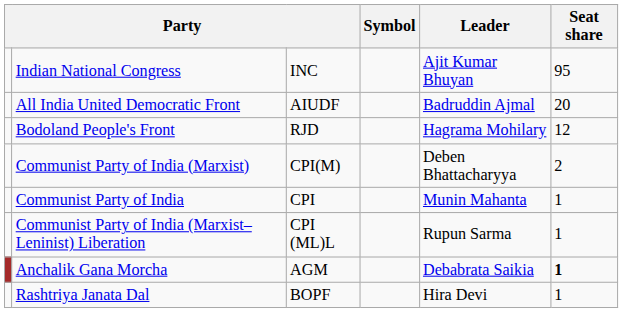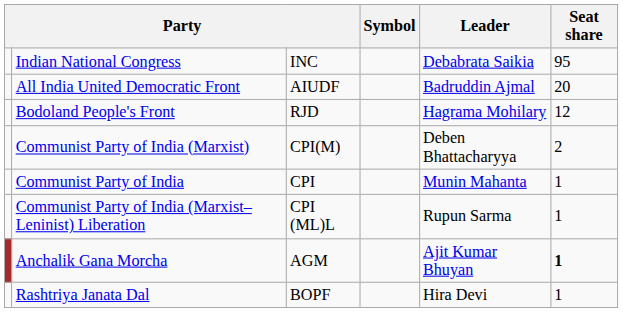(460, 70) Ajit Kumar Bhuyan -> (478, 61) Debabrata Saikia
(478, 269) Debabrata Saikia -> (460, 260) Ajit Kumar Bhuyan
